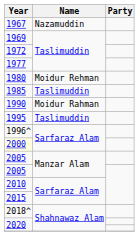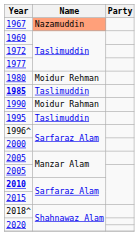(59, 24) no background -> (59, 24) lightsalmon background
(16, 91) normal -> (16, 91) bold
(16, 144) lightyellow background -> (16, 144) no background
(16, 185) normal -> (16, 185) bold
